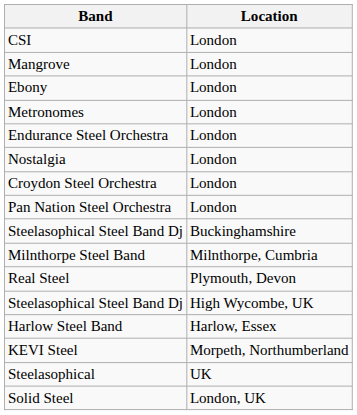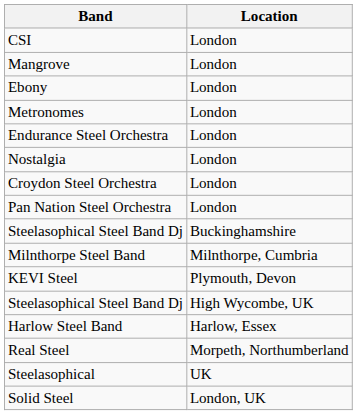(39, 278) Real Steel -> (43, 278) KEVI Steel
(43, 350) KEVI Steel -> (39, 350) Real Steel
